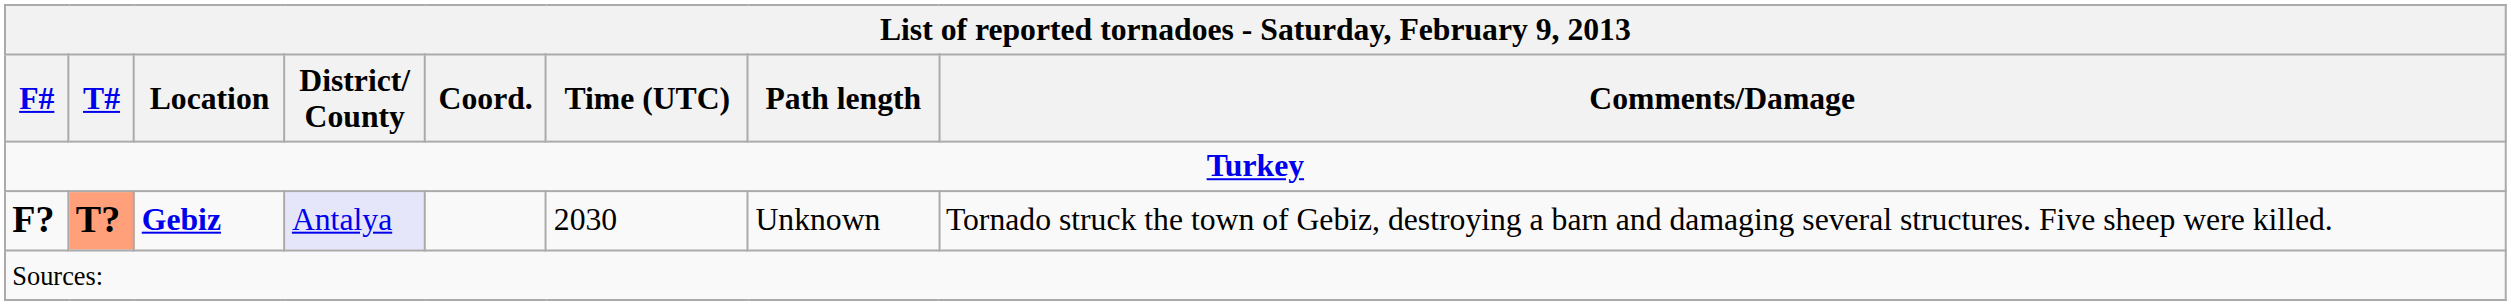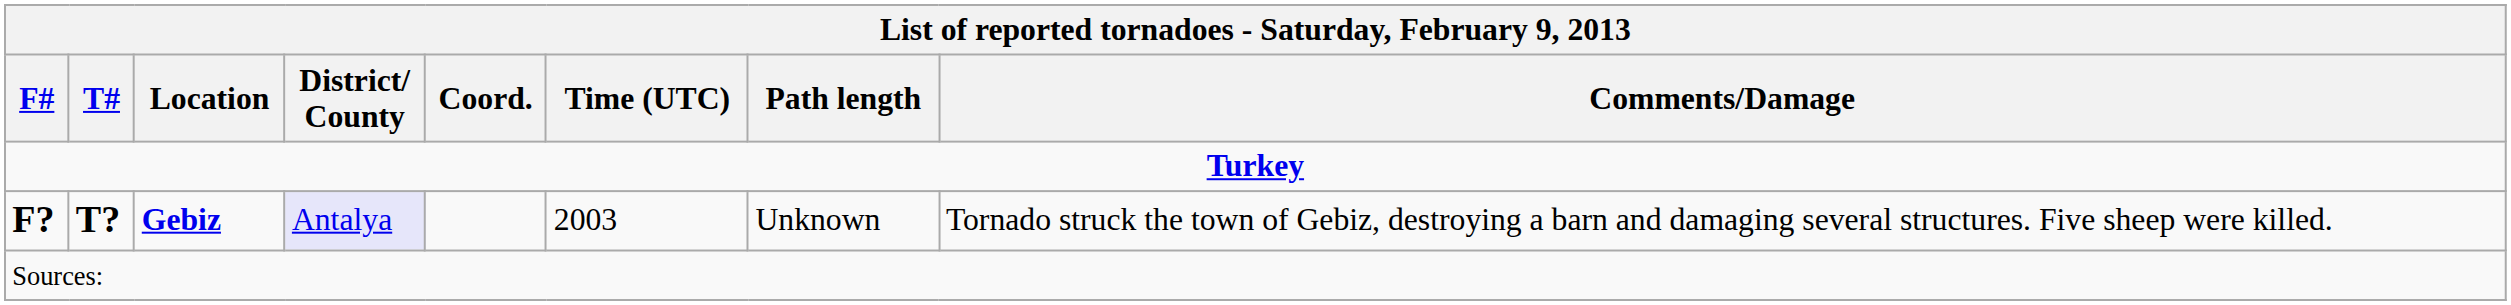(98, 219) lightsalmon background -> (98, 219) no background
(585, 219) 2030 -> (585, 219) 2003
